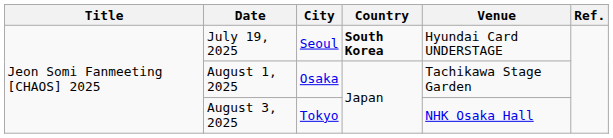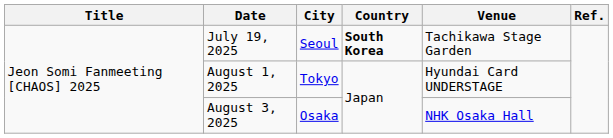(472, 43) Hyundai Card UNDERSTAGE -> (483, 43) Tachikawa Stage Garden
(319, 79) Osaka -> (319, 79) Tokyo
(483, 79) Tachikawa Stage Garden -> (472, 79) Hyundai Card UNDERSTAGE
(319, 115) Tokyo -> (319, 115) Osaka
